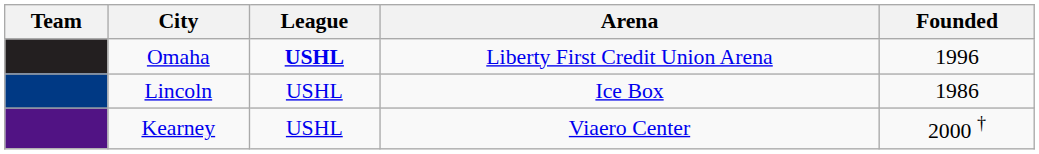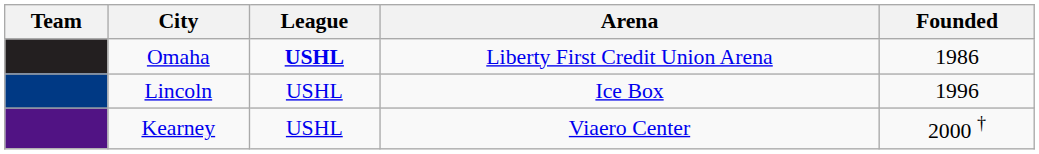(957, 56) 1996 -> (957, 56) 1986
(957, 90) 1986 -> (957, 90) 1996
